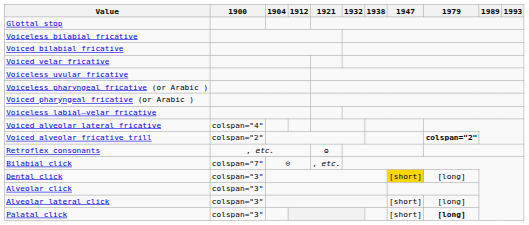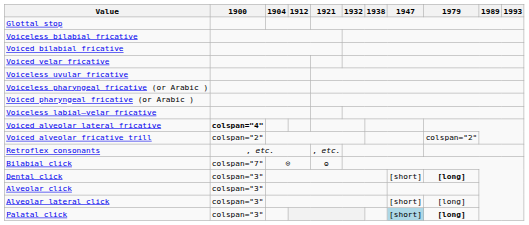(238, 125) normal -> (238, 125) bold
(451, 138) bold -> (451, 138) normal
(326, 150) ʘ -> (326, 150) , etc.
(326, 163) , etc. -> (326, 163) ʘ
(406, 176) gold background -> (406, 176) no background
(451, 176) normal -> (451, 176) bold
(406, 214) no background -> (406, 214) lightblue background
